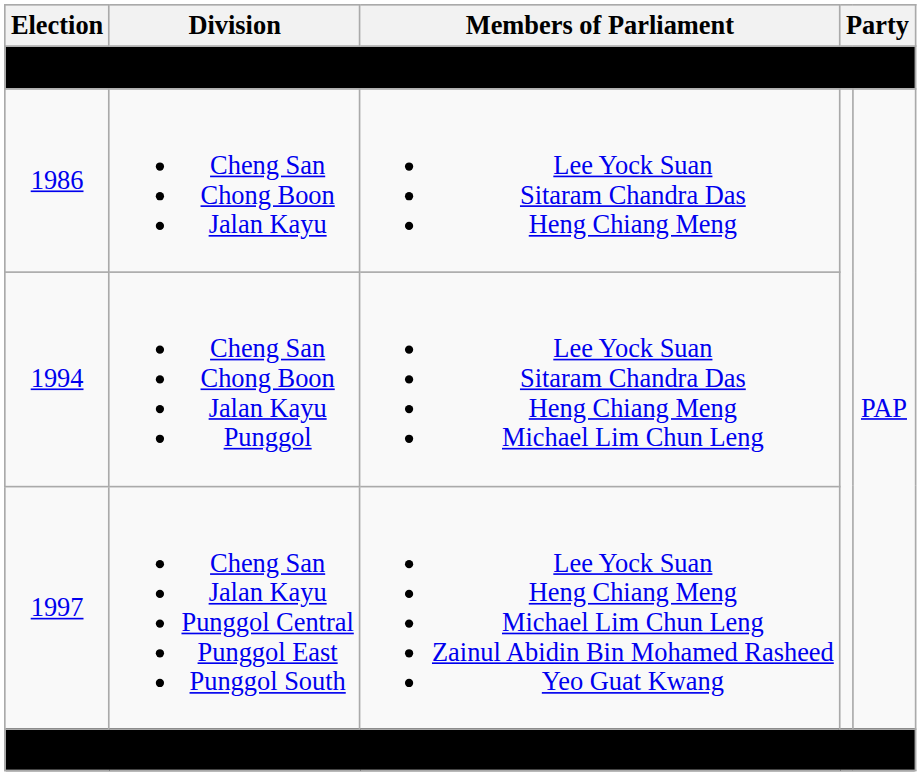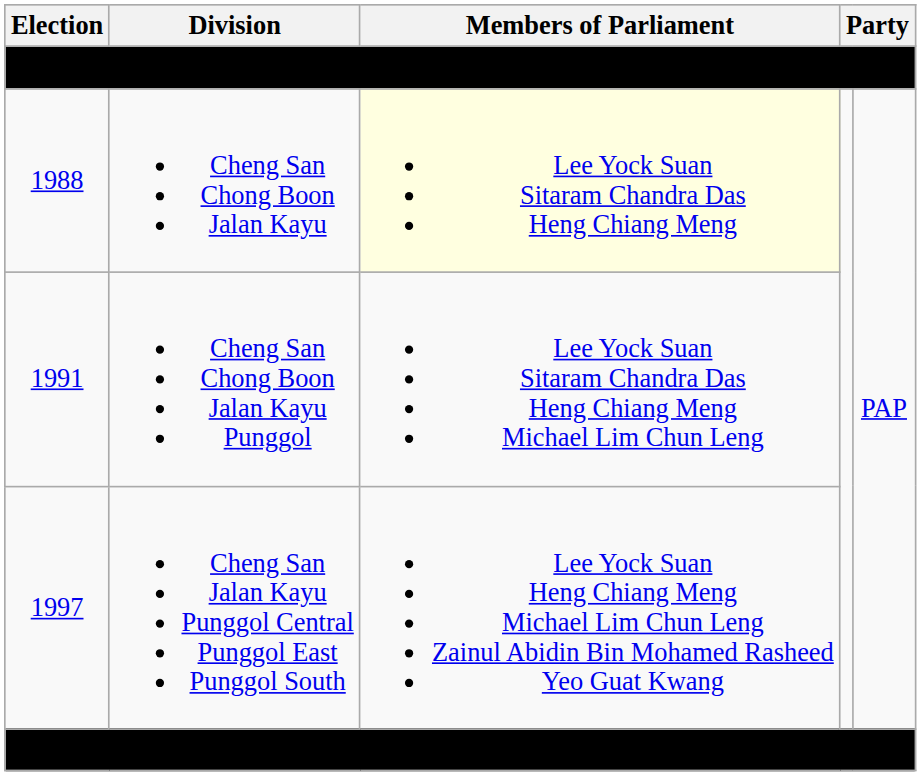(57, 180) 1986 -> (57, 180) 1988
(600, 195) no background -> (600, 195) lightyellow background
(57, 378) 1994 -> (57, 378) 1991
